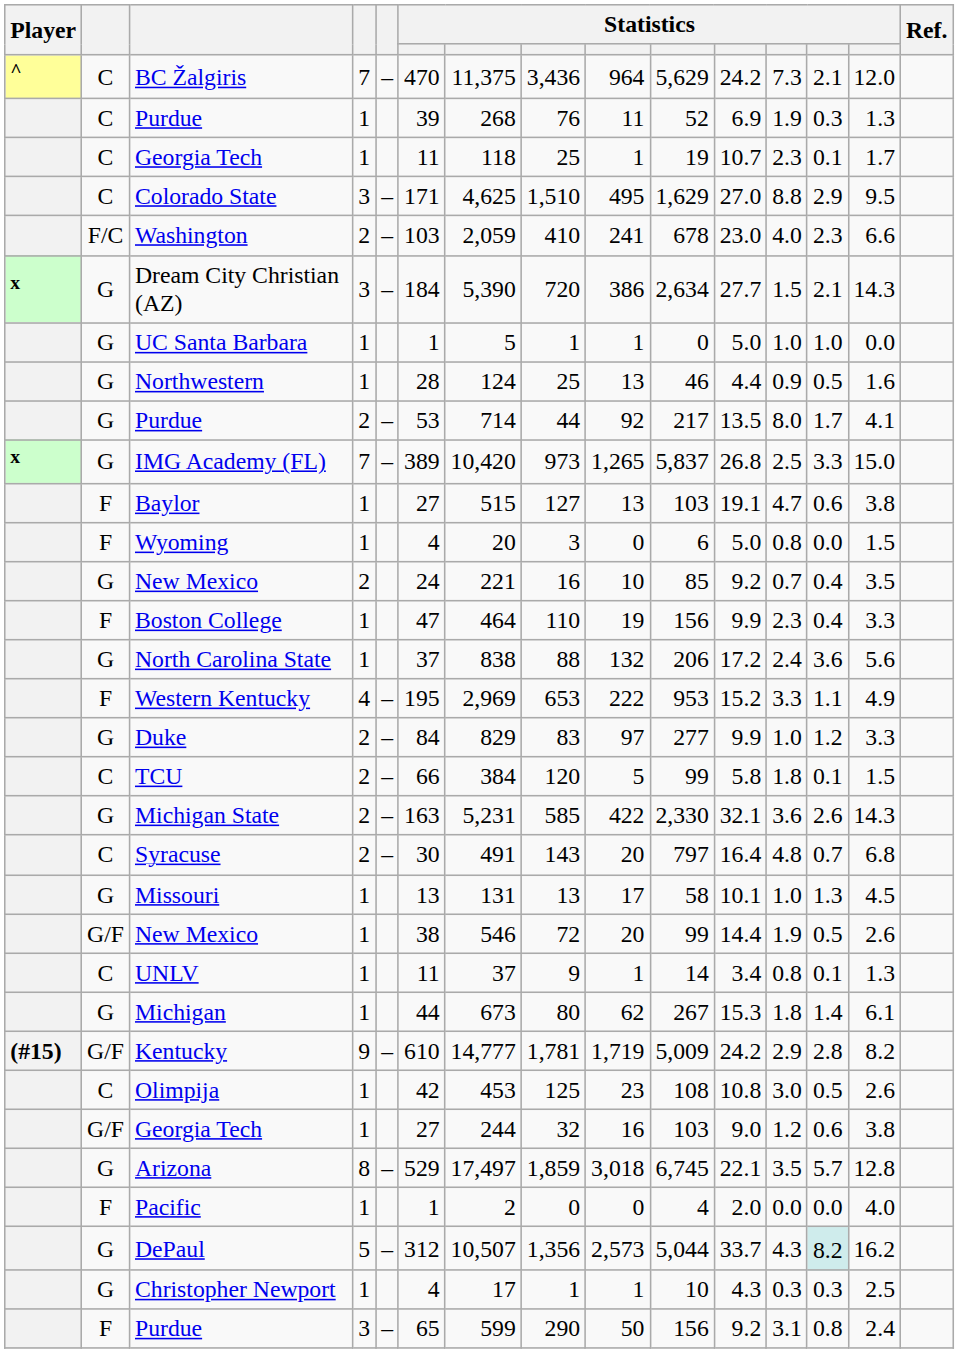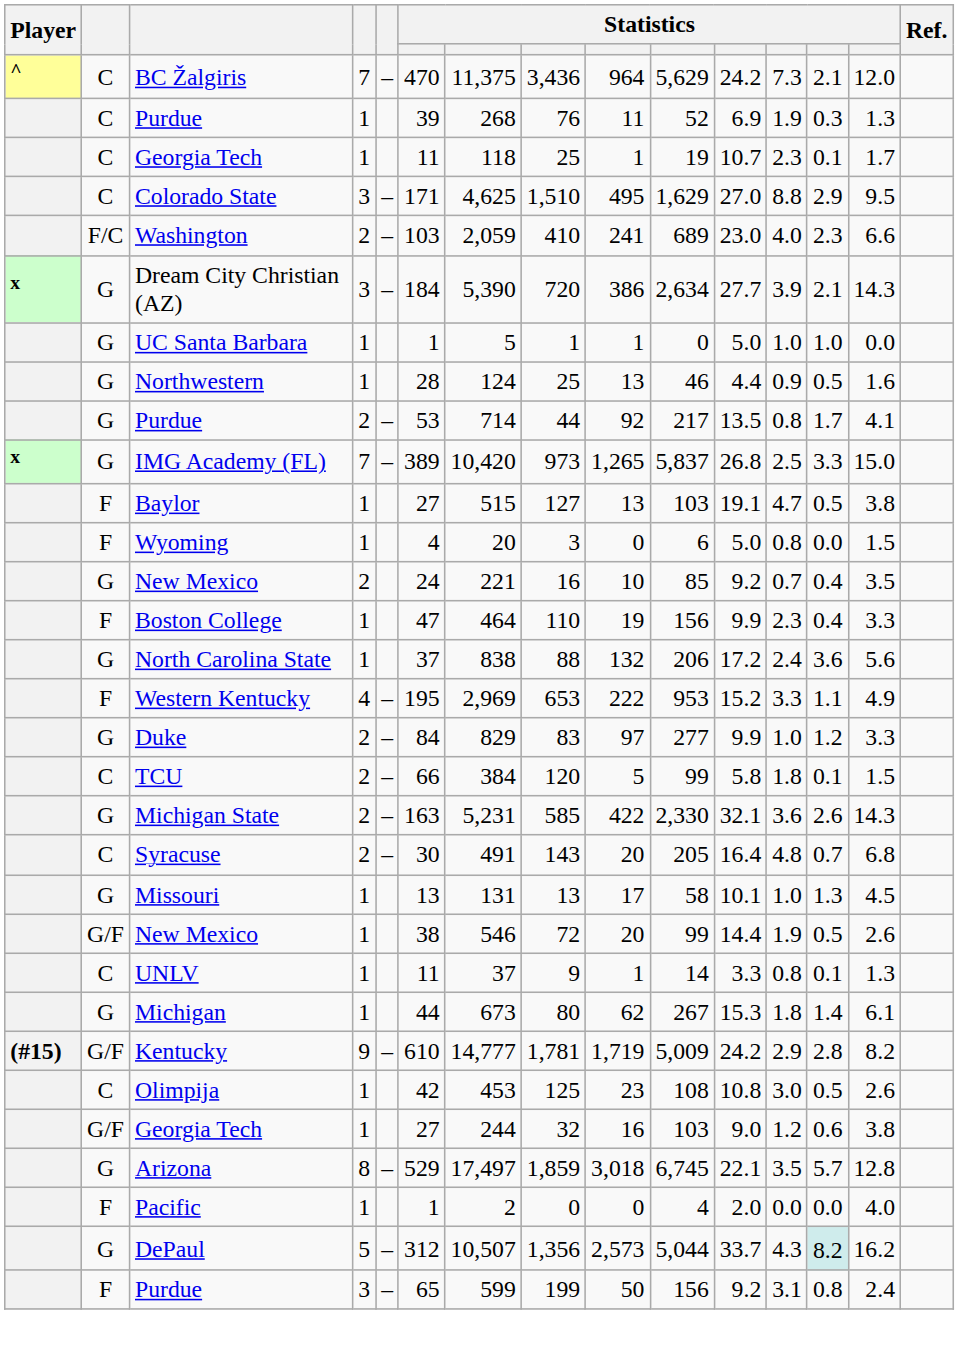(691, 235) 678 -> (691, 235) 689
(787, 288) 1.5 -> (787, 288) 3.9
(787, 419) 8.0 -> (787, 419) 0.8
(828, 502) 0.6 -> (828, 502) 0.5
(691, 854) 797 -> (691, 854) 205
(746, 972) 3.4 -> (746, 972) 3.3
- row: (106, 1289)
(562, 1328) 290 -> (562, 1289) 199
